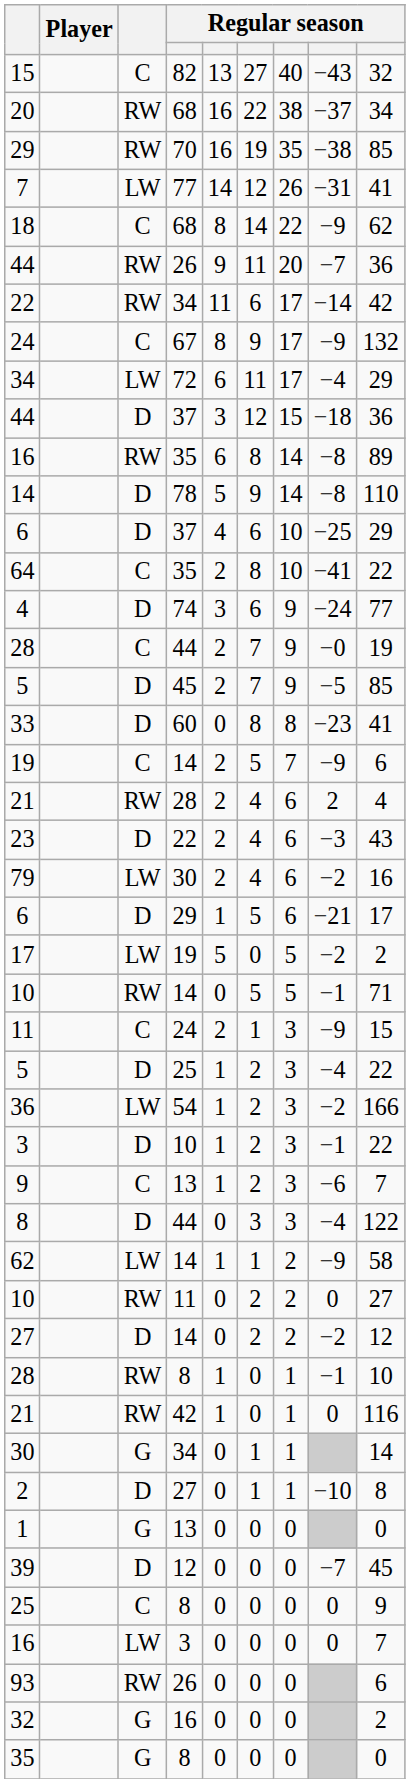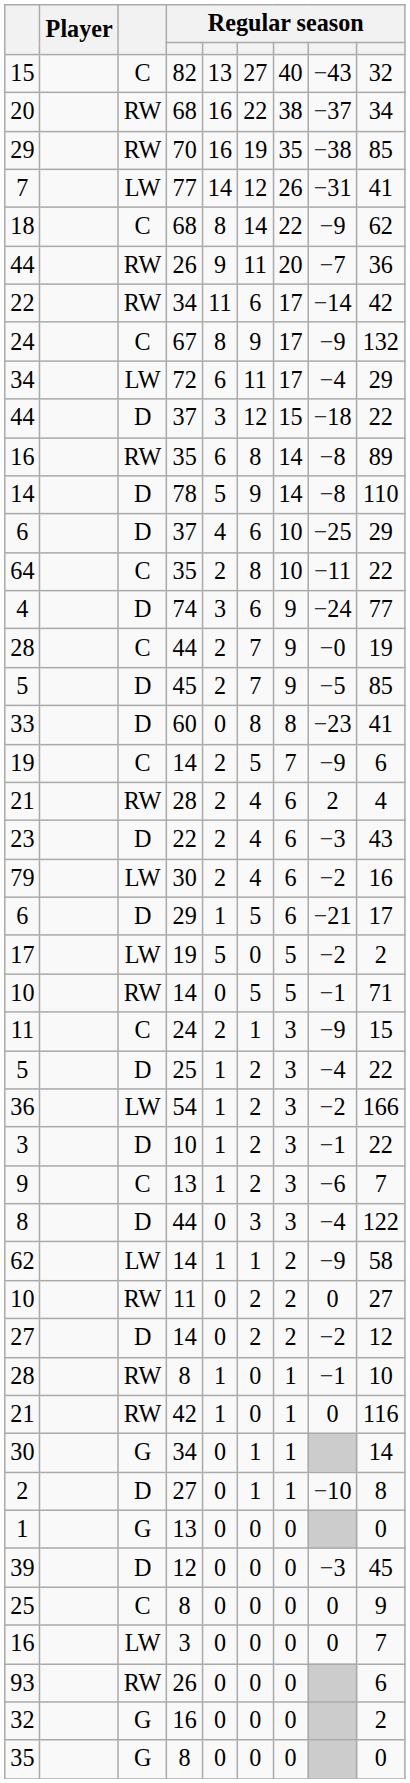(381, 417) 36 -> (381, 417) 22
(333, 571) −41 -> (333, 571) −11
(333, 1567) −7 -> (333, 1567) −3
